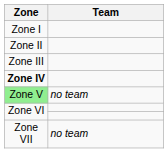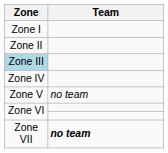(26, 62) no background -> (26, 62) lightblue background
(26, 78) bold -> (26, 78) normal
(26, 95) lightgreen background -> (26, 95) no background
(69, 134) normal -> (70, 134) bold
